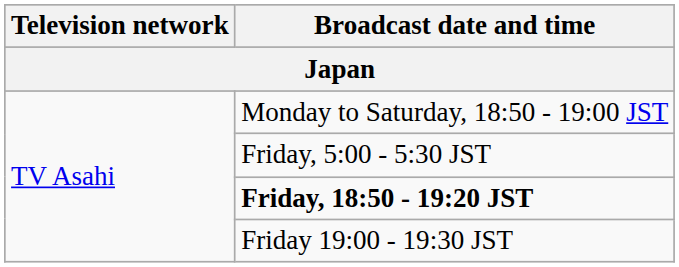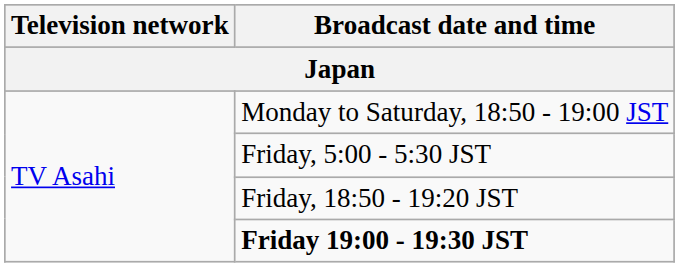(387, 197) bold -> (380, 197) normal
(377, 240) normal -> (385, 240) bold
